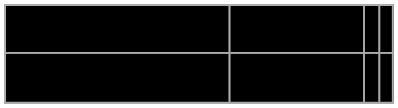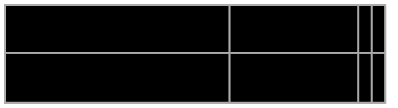(297, 77) bold -> (293, 77) normal
